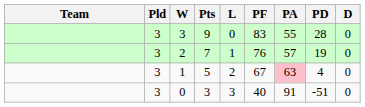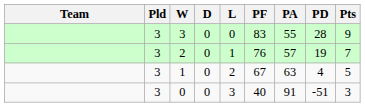columns swapped: (348, 14) <-> (207, 14)
(290, 72) pink background -> (290, 72) no background
